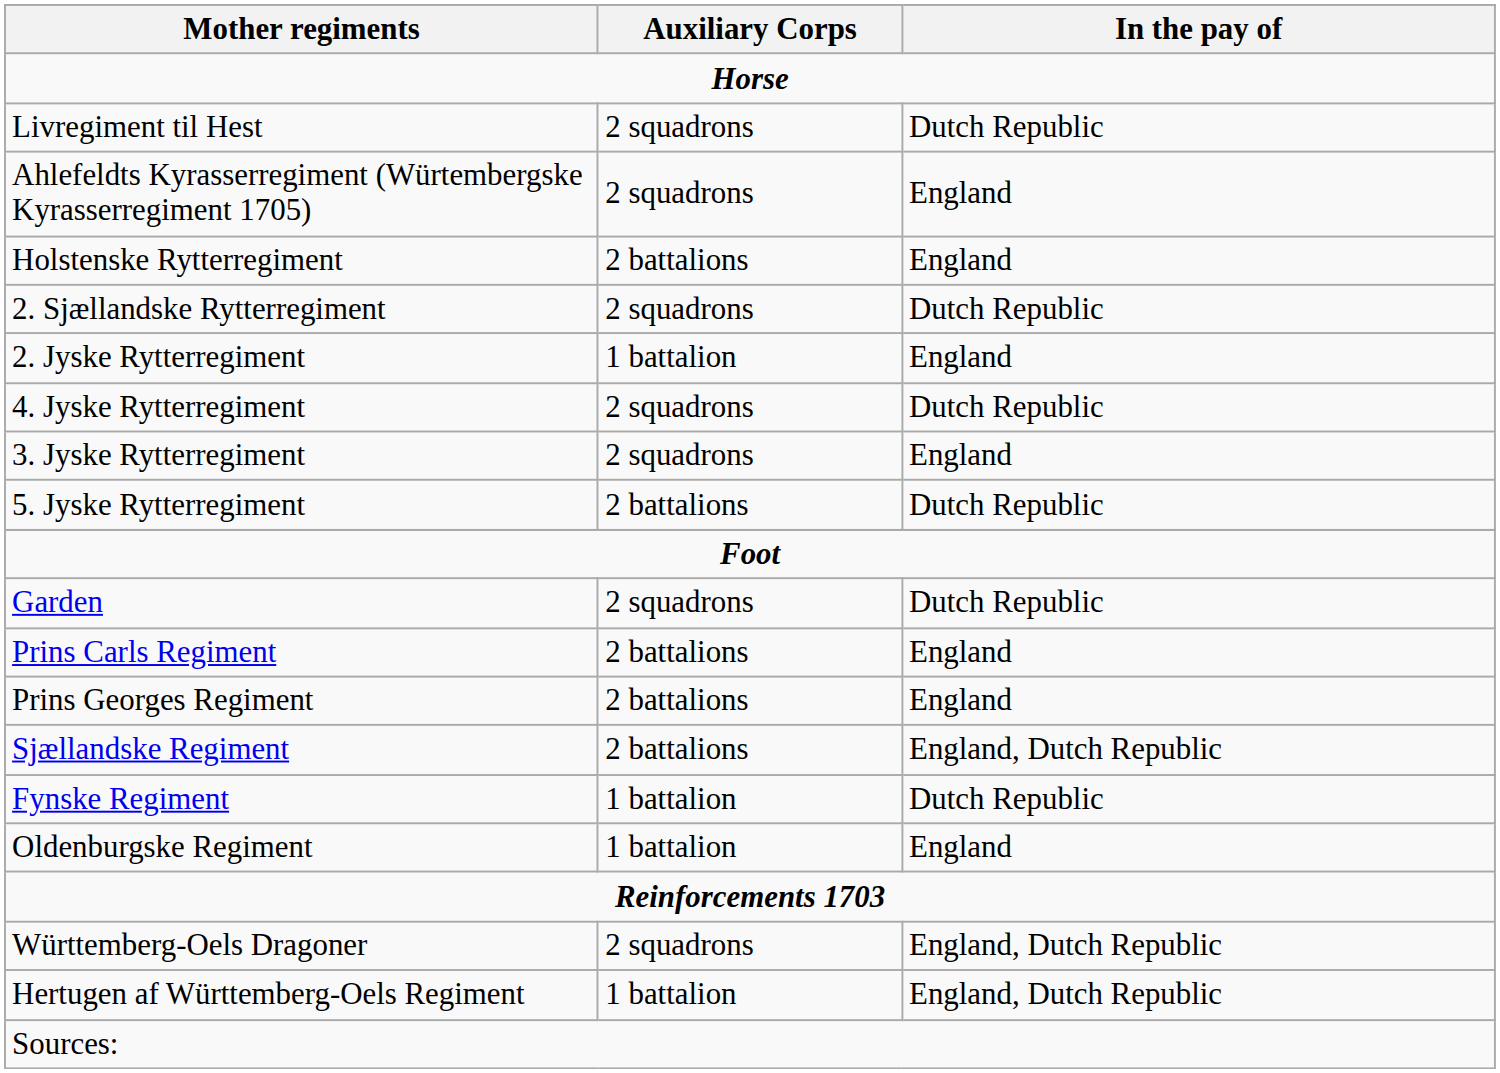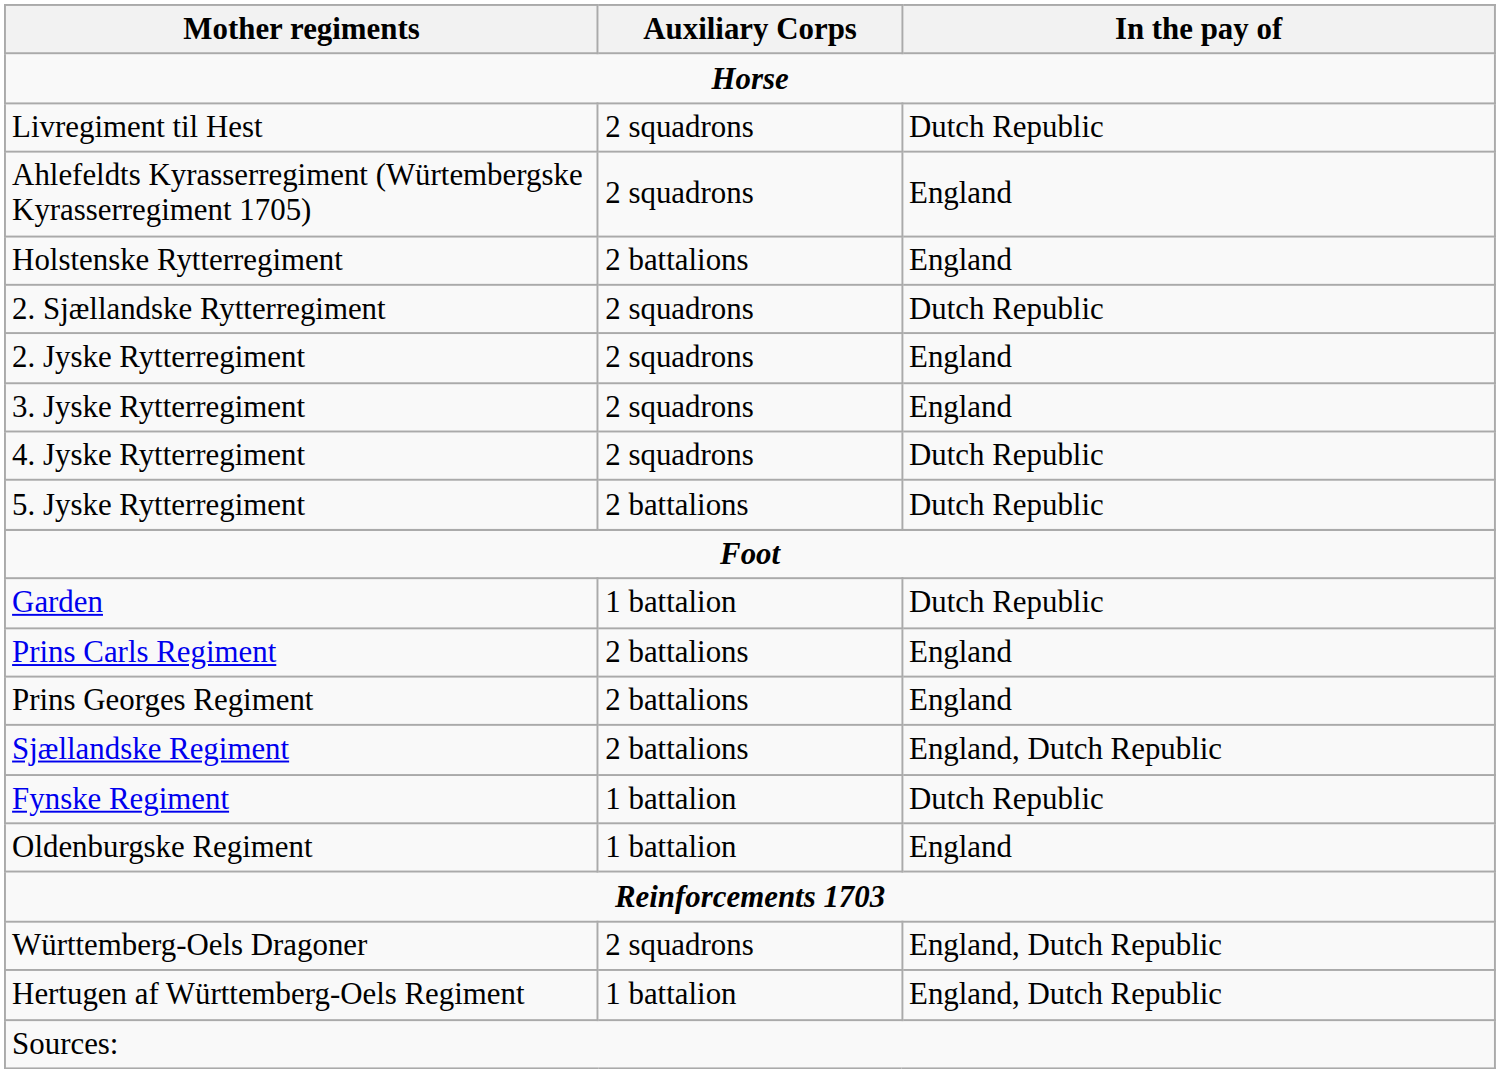(671, 357) 1 battalion -> (680, 357) 2 squadrons
rows swapped: (159, 455) <-> (159, 406)
(680, 602) 2 squadrons -> (671, 602) 1 battalion
